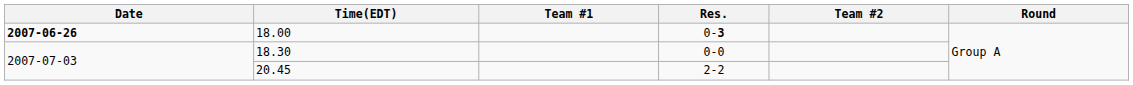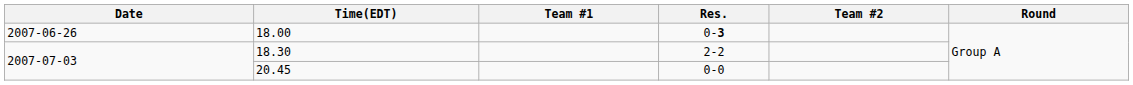(42, 33) bold -> (42, 33) normal
(714, 52) 0-0 -> (714, 52) 2-2
(714, 70) 2-2 -> (714, 70) 0-0
